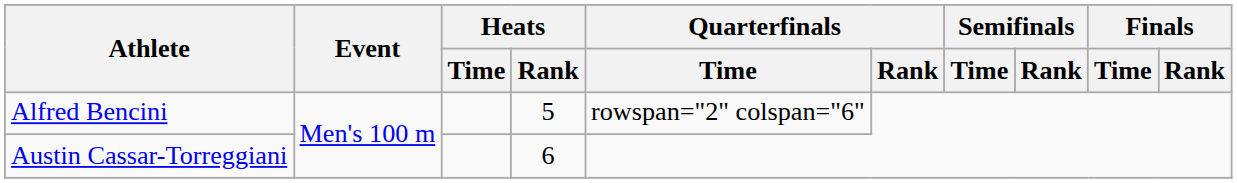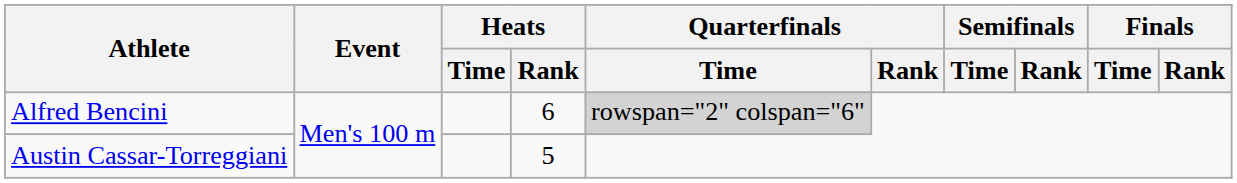(548, 112) 5 -> (548, 112) 6
(728, 112) no background -> (728, 112) lightgrey background
(548, 156) 6 -> (548, 156) 5
